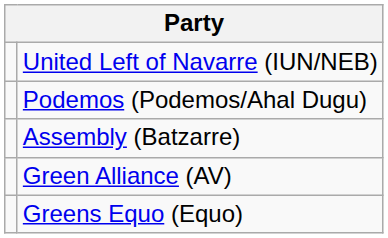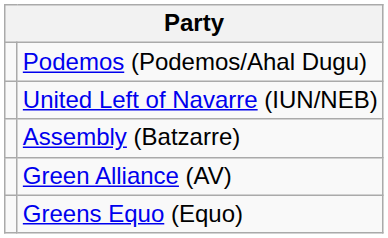rows swapped: (195, 99) <-> (200, 61)
